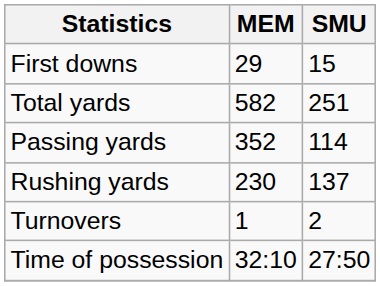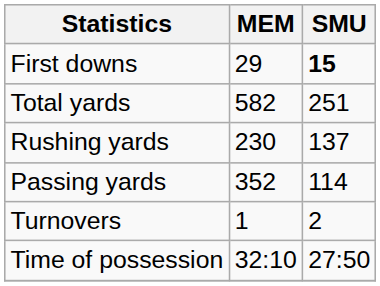(322, 63) normal -> (322, 63) bold
rows swapped: (90, 181) <-> (88, 142)
